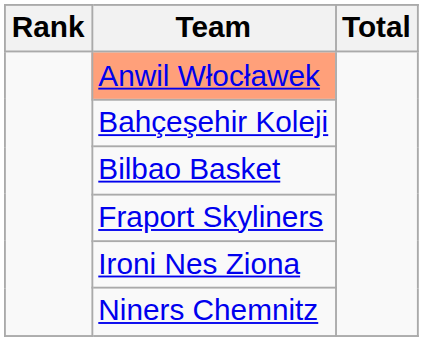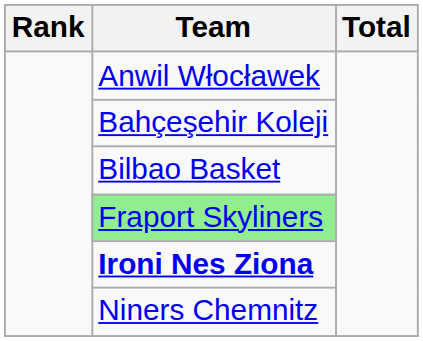(209, 75) lightsalmon background -> (209, 75) no background
(211, 216) no background -> (211, 216) lightgreen background
(199, 264) normal -> (206, 264) bold
